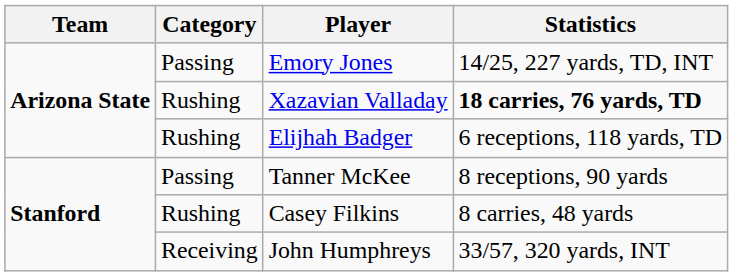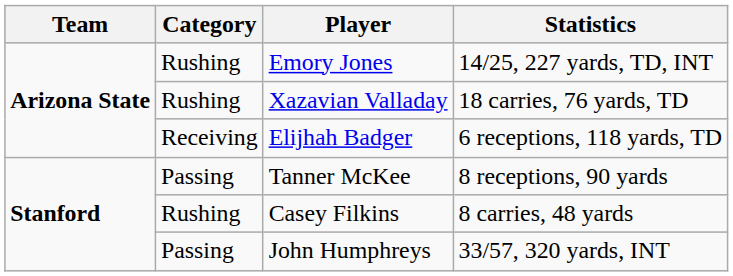(197, 62) Passing -> (201, 62) Rushing
(580, 99) bold -> (574, 99) normal
(201, 137) Rushing -> (209, 137) Receiving
(209, 251) Receiving -> (197, 251) Passing
